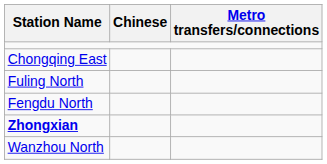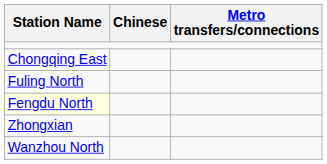(50, 103) no background -> (50, 103) lightyellow background
(43, 125) bold -> (40, 125) normal
